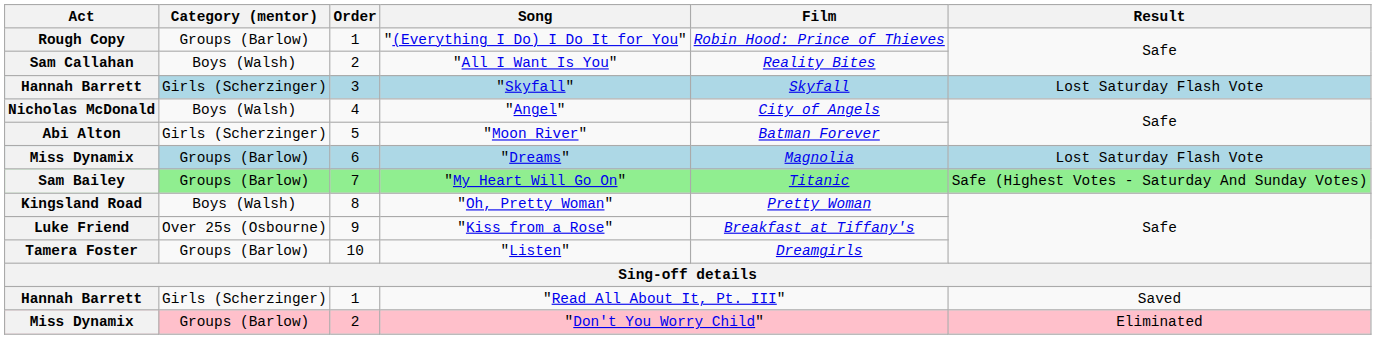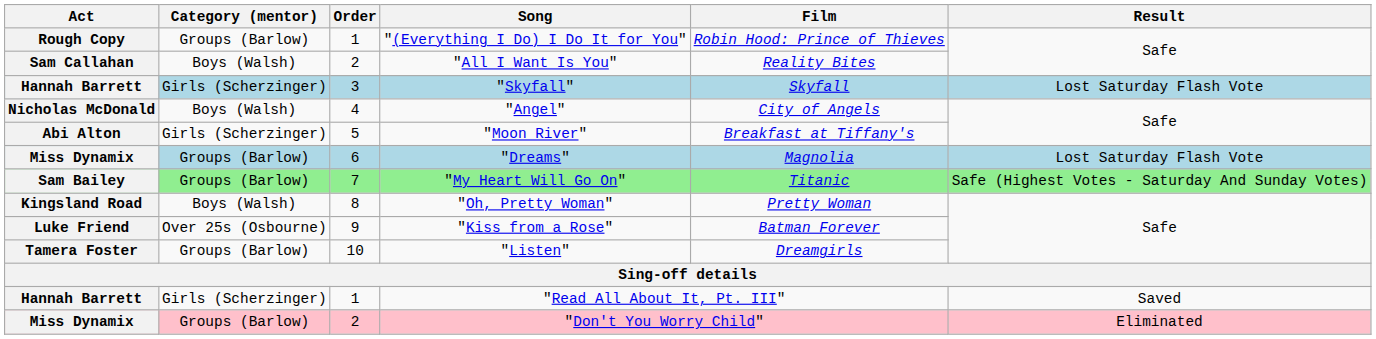(819, 134) Batman Forever -> (819, 134) Breakfast at Tiffany's
(819, 228) Breakfast at Tiffany's -> (819, 228) Batman Forever
